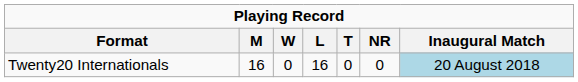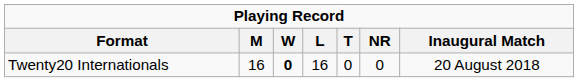(288, 64) normal -> (288, 64) bold
(487, 64) lightblue background -> (487, 64) no background
